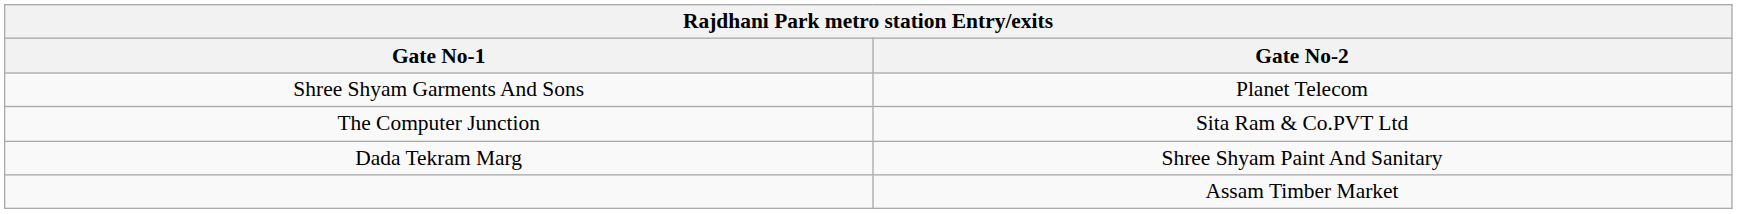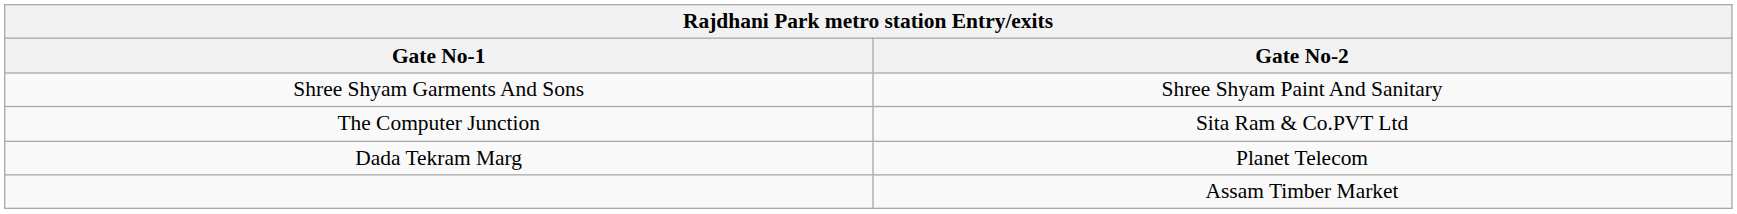(1302, 89) Planet Telecom -> (1302, 89) Shree Shyam Paint And Sanitary
(1302, 157) Shree Shyam Paint And Sanitary -> (1302, 157) Planet Telecom
